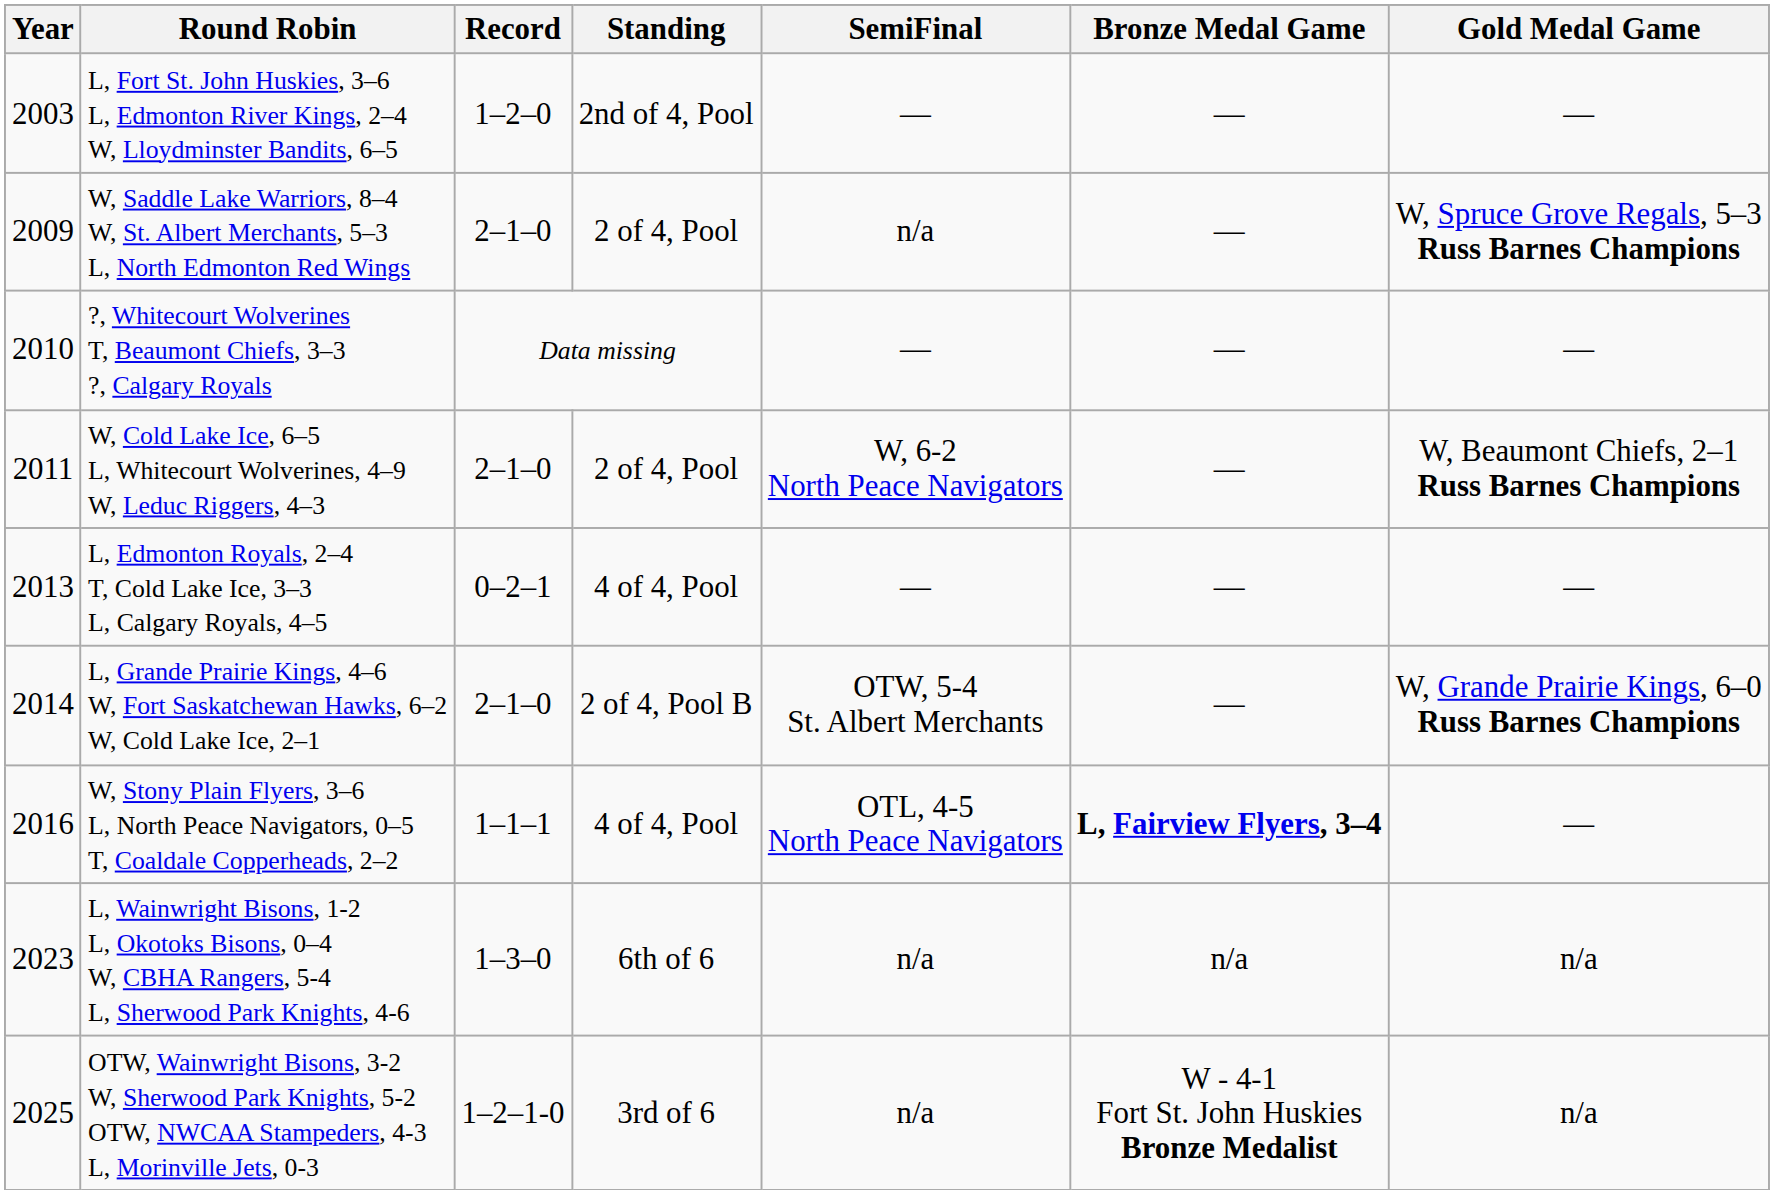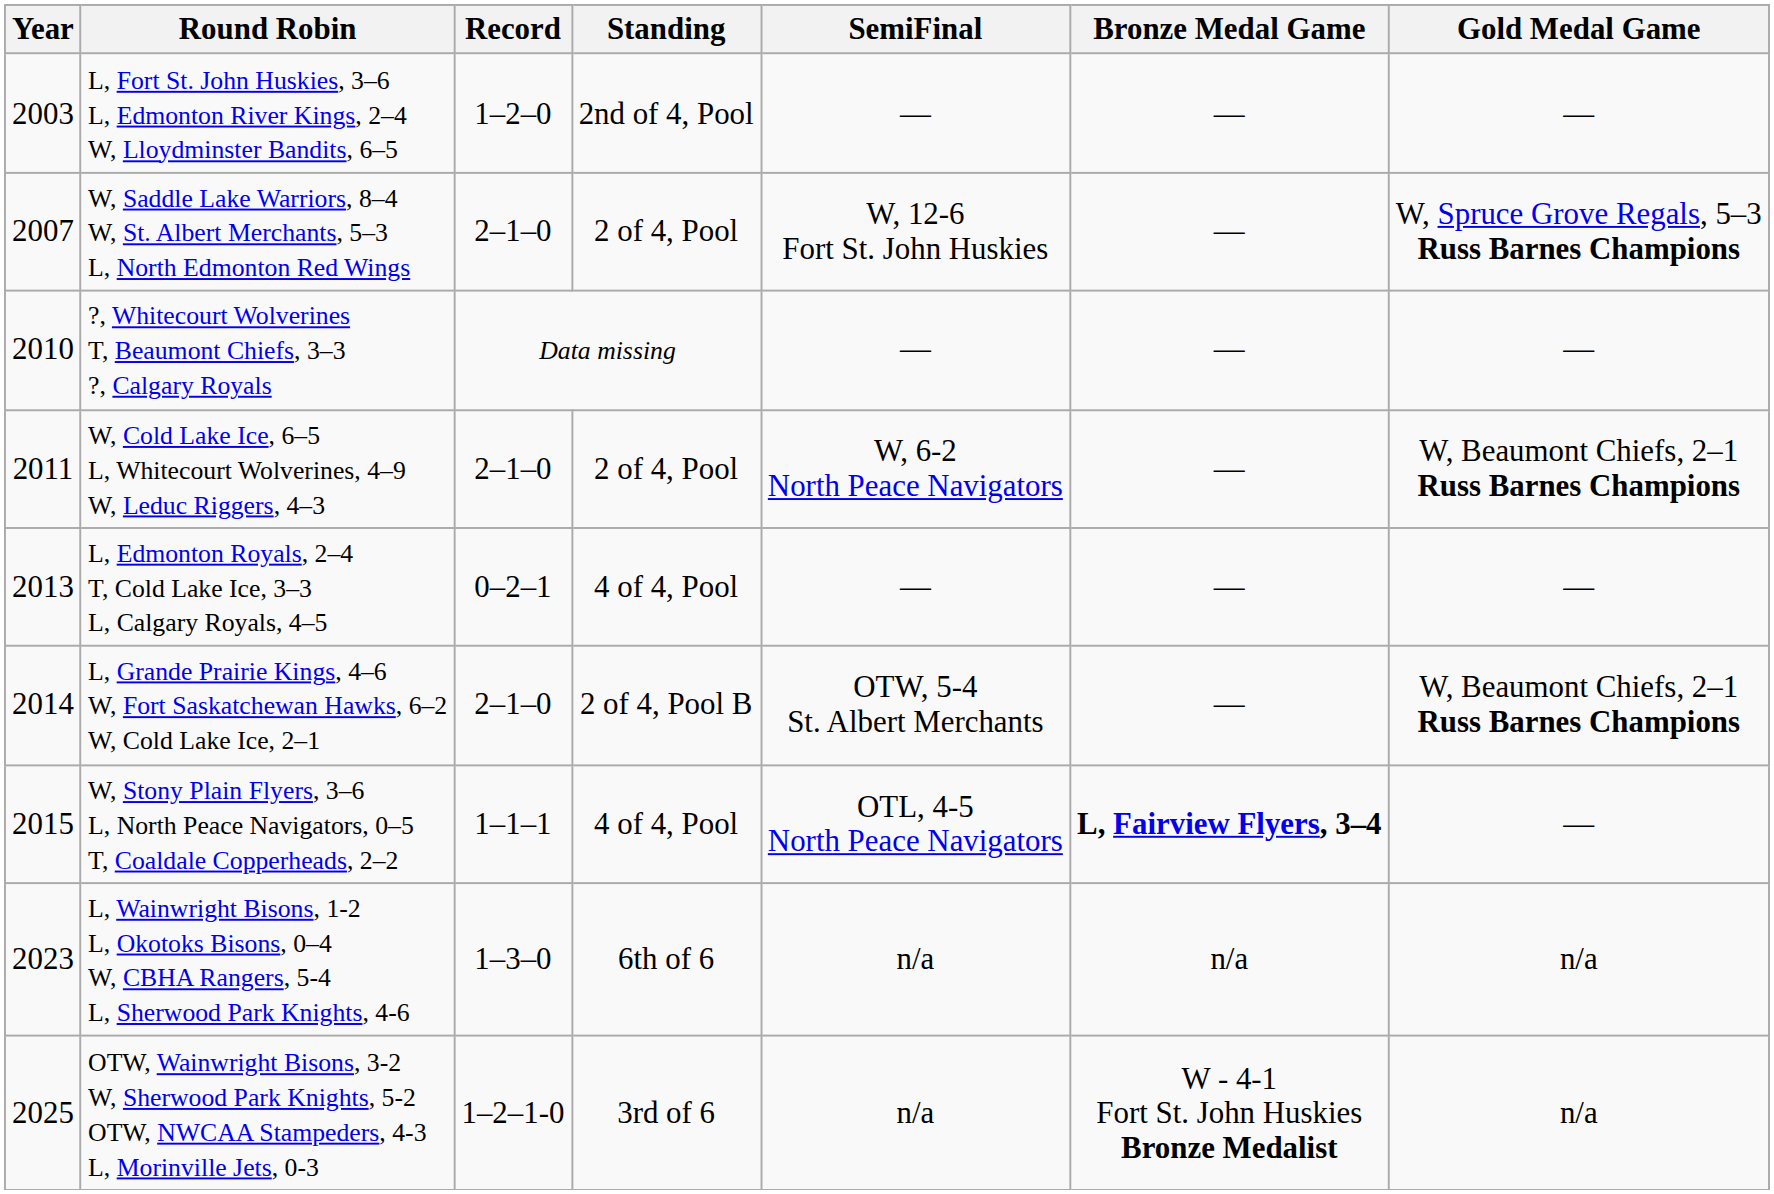(43, 231) 2009 -> (43, 231) 2007
(915, 231) n/a -> (915, 231) W, 12-6 Fort St. John Huskies
(1579, 704) W, Grande Prairie Kings, 6–0 Russ Barnes Champions -> (1579, 704) W, Beaumont Chiefs, 2–1 Russ Barnes Champions
(43, 823) 2016 -> (43, 823) 2015
